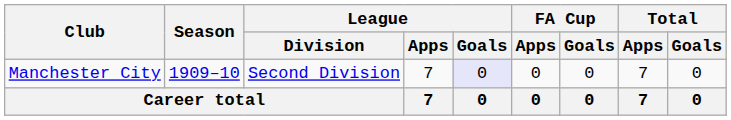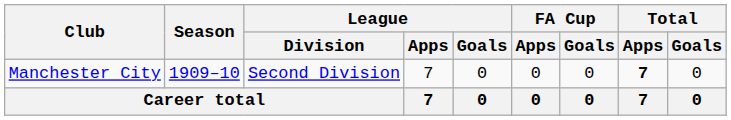(482, 74) lavender background -> (482, 74) no background
(643, 74) normal -> (643, 74) bold
